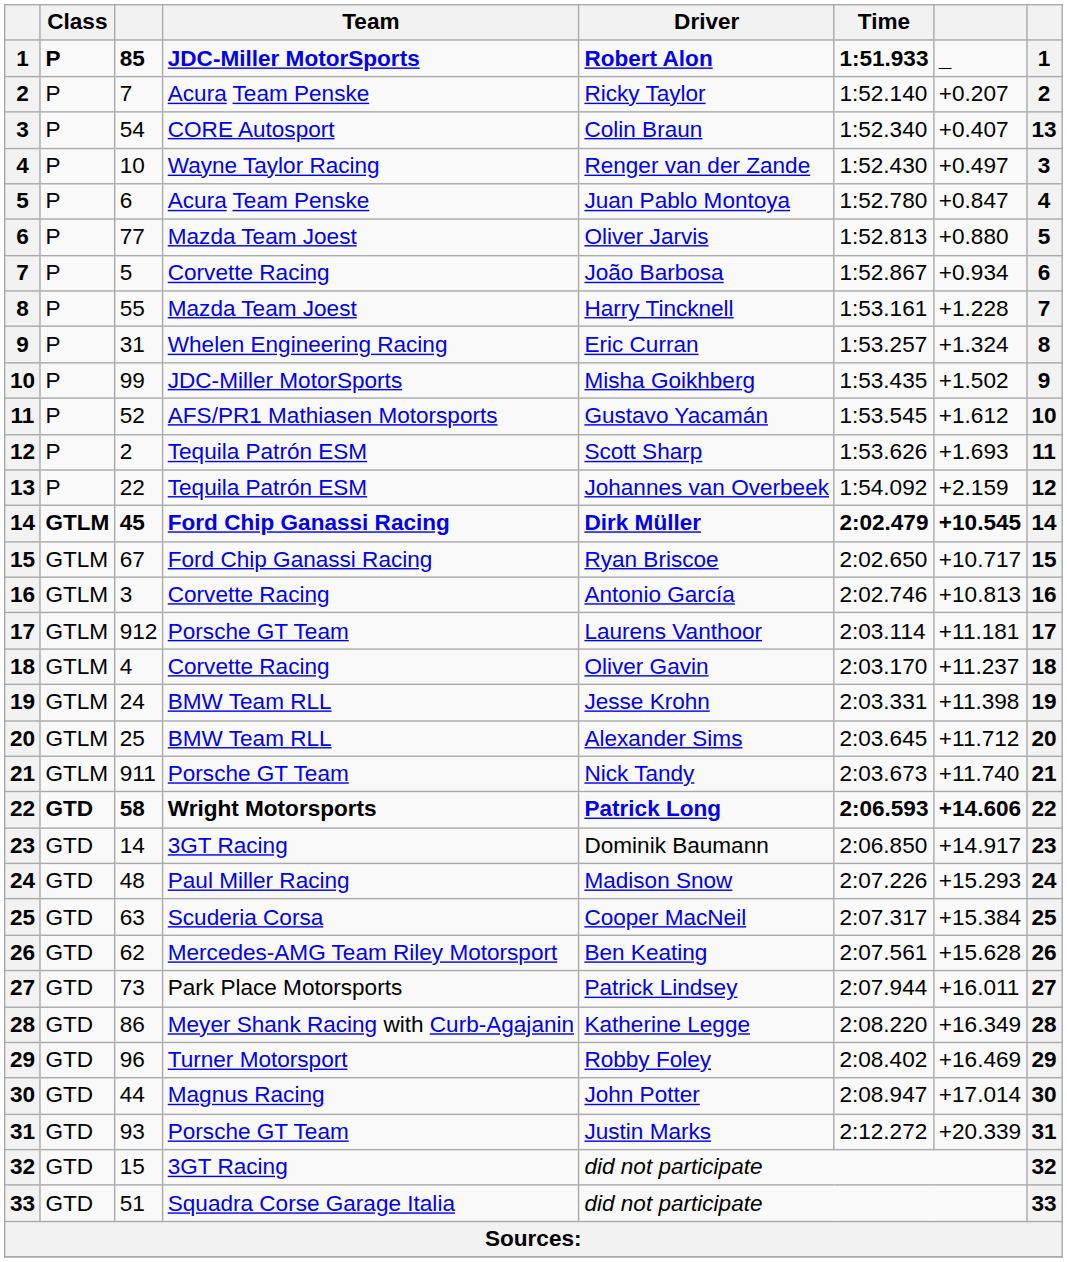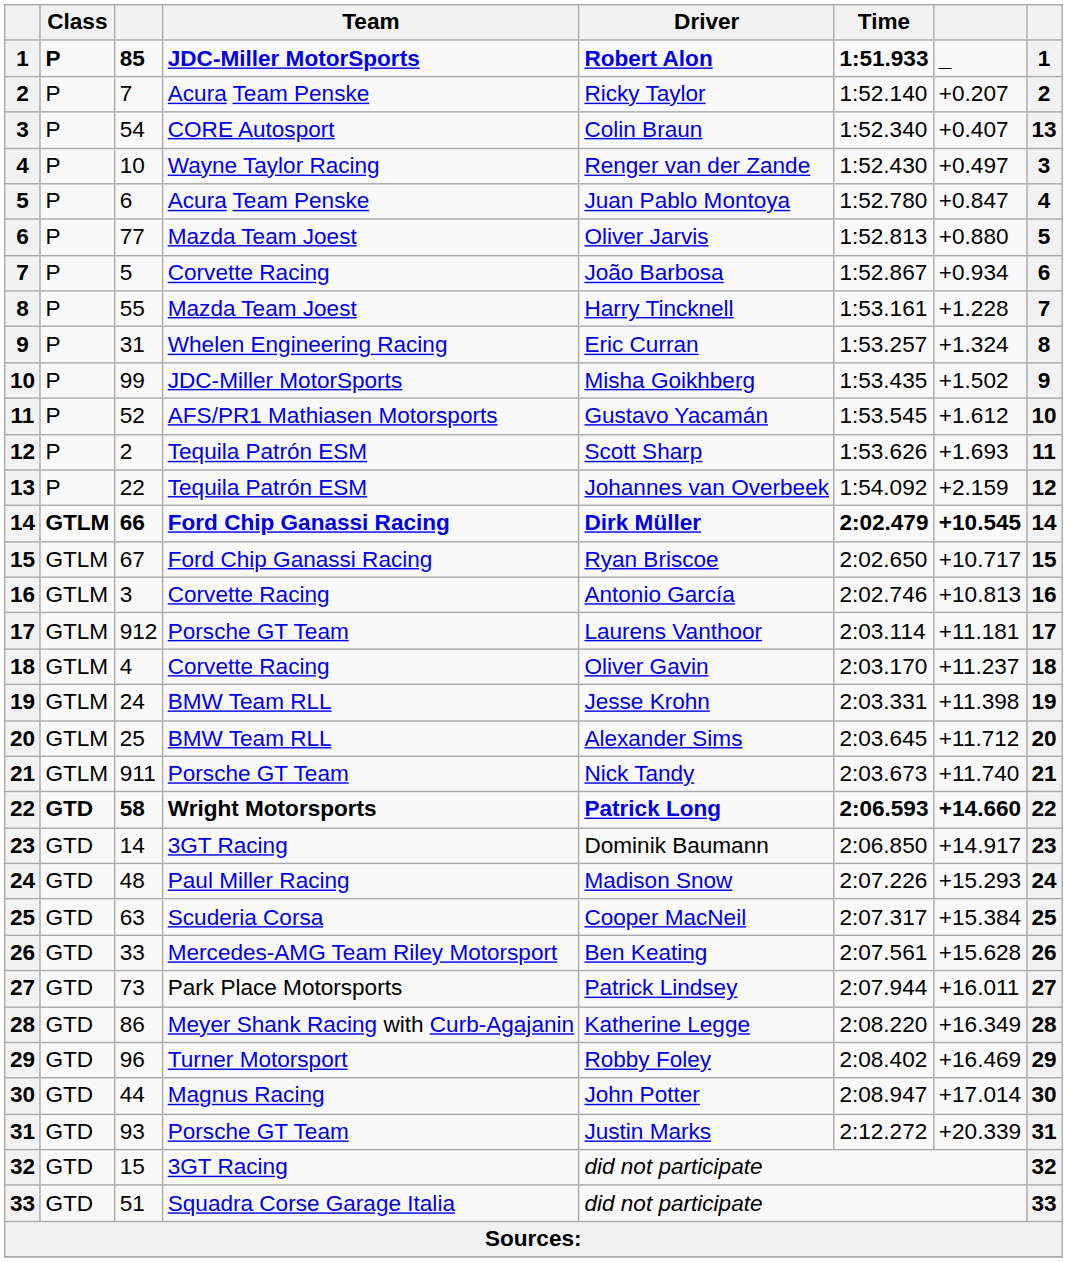(132, 523) 45 -> (132, 523) 66
(980, 809) +14.606 -> (980, 809) +14.660
(132, 952) 62 -> (132, 952) 33
